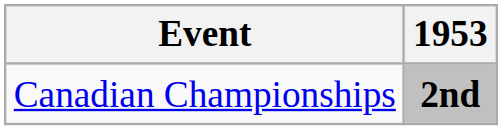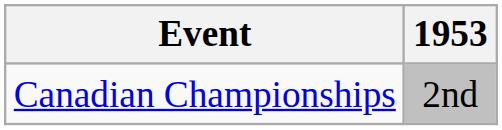(450, 93) bold -> (450, 93) normal
